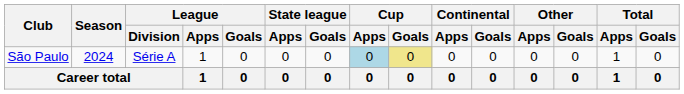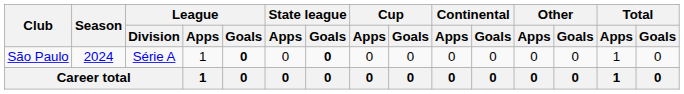(244, 57) normal -> (244, 57) bold
(328, 57) normal -> (328, 57) bold
(369, 57) lightblue background -> (369, 57) no background
(411, 57) khaki background -> (411, 57) no background
